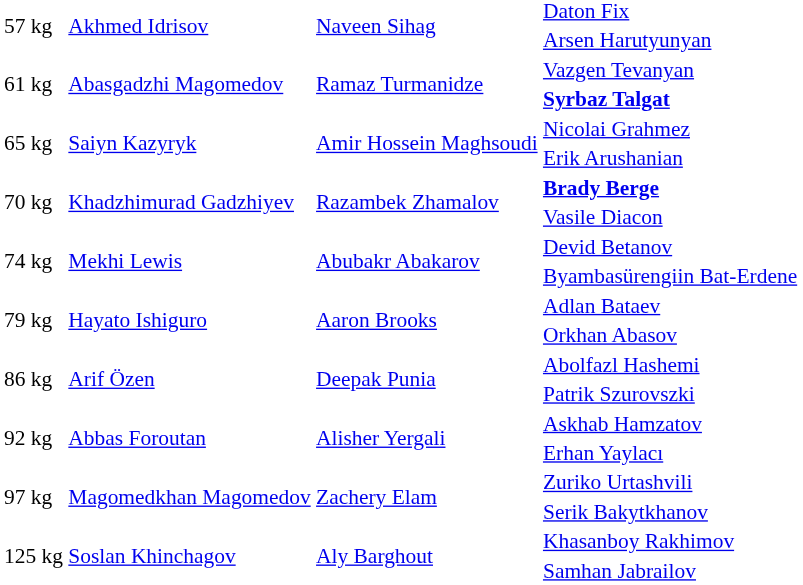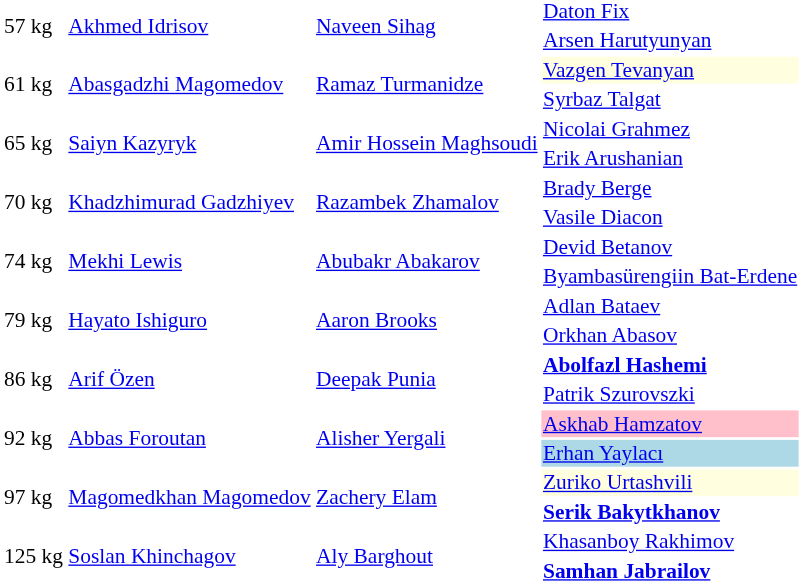(619, 69) no background -> (619, 69) lightyellow background
(606, 99) bold -> (602, 99) normal
(601, 187) bold -> (597, 187) normal
(621, 364) normal -> (625, 364) bold
(622, 423) no background -> (622, 423) pink background
(603, 453) no background -> (603, 453) lightblue background
(618, 482) no background -> (618, 482) lightyellow background
(625, 512) normal -> (631, 512) bold
(619, 571) normal -> (627, 571) bold
